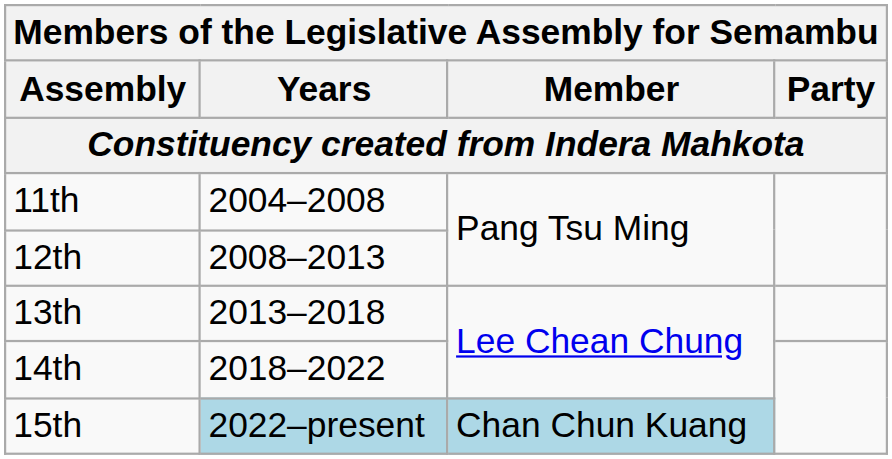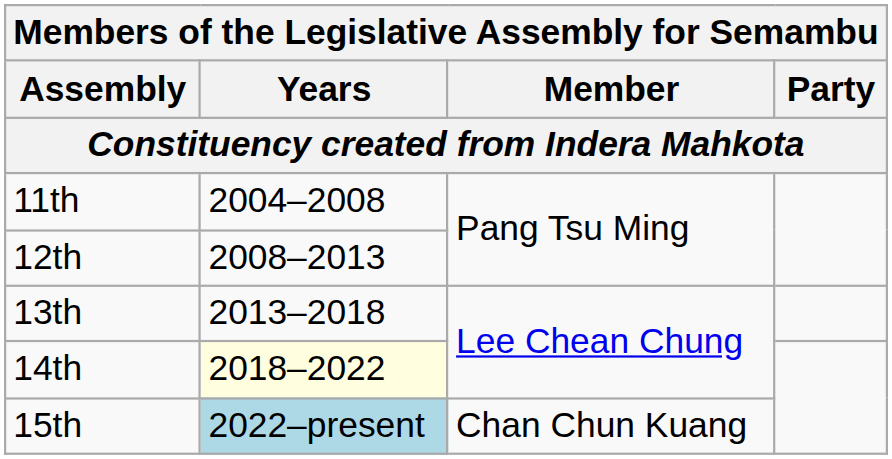(297, 369) no background -> (297, 369) lightyellow background
(602, 425) lightblue background -> (602, 425) no background
